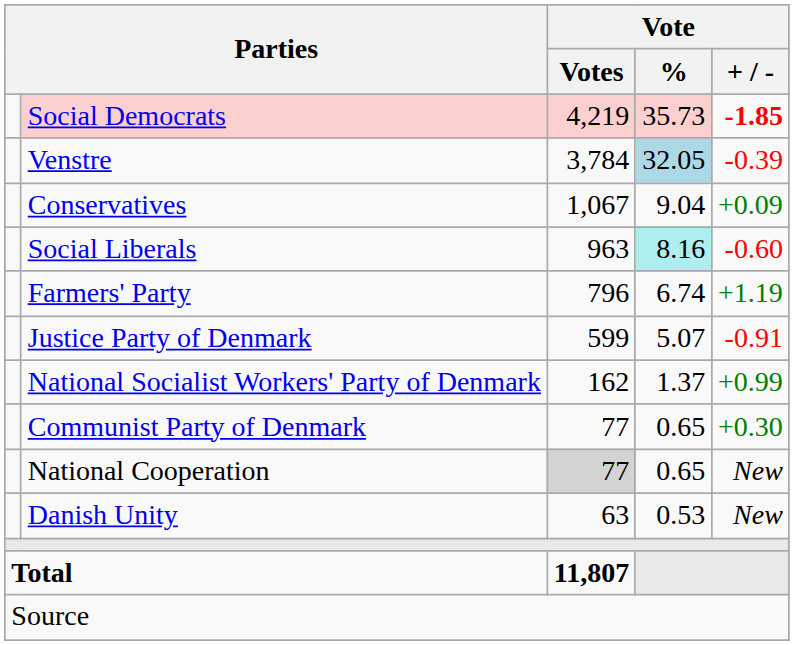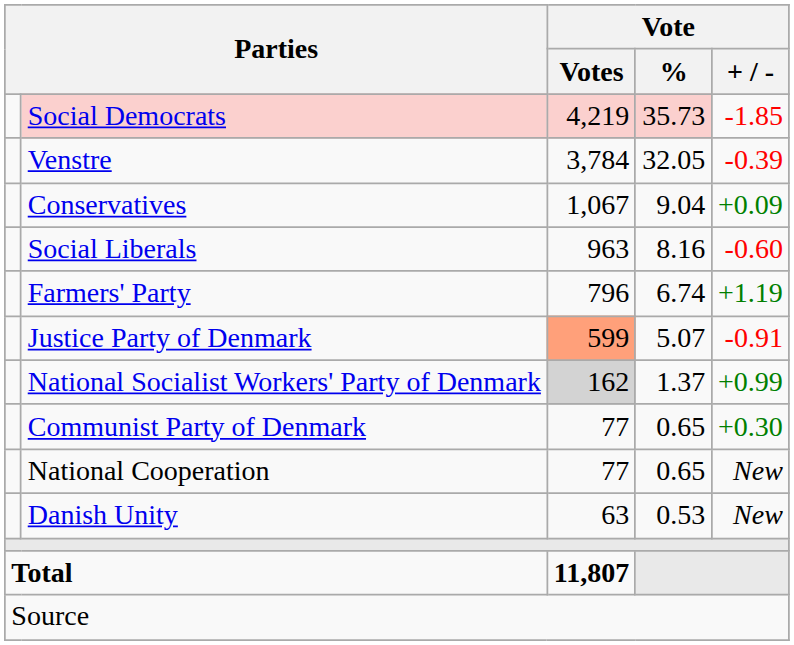(754, 115) bold -> (754, 115) normal
(674, 159) lightblue background -> (674, 159) no background
(681, 248) paleturquoise background -> (681, 248) no background
(608, 337) no background -> (608, 337) lightsalmon background
(608, 381) no background -> (608, 381) lightgrey background
(615, 470) lightgrey background -> (615, 470) no background
